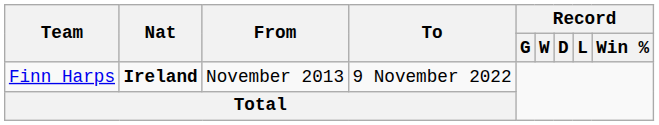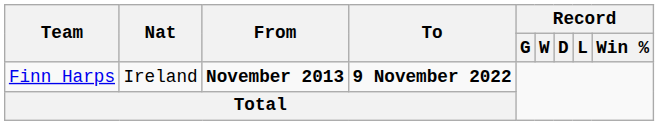(161, 77) bold -> (161, 77) normal
(275, 77) normal -> (275, 77) bold
(432, 77) normal -> (432, 77) bold
